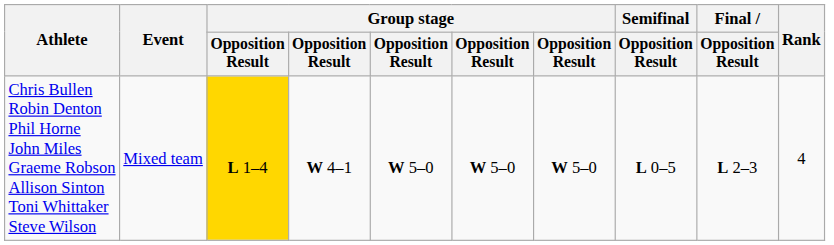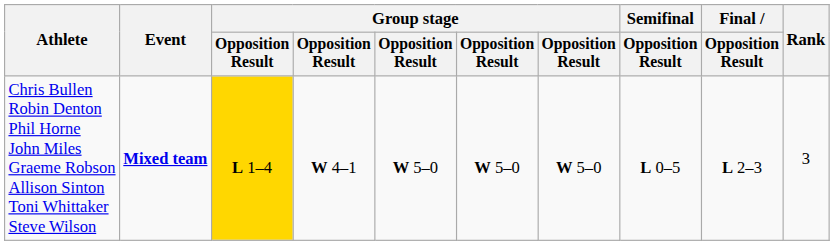(163, 158) normal -> (165, 158) bold
(801, 158) 4 -> (806, 158) 3
